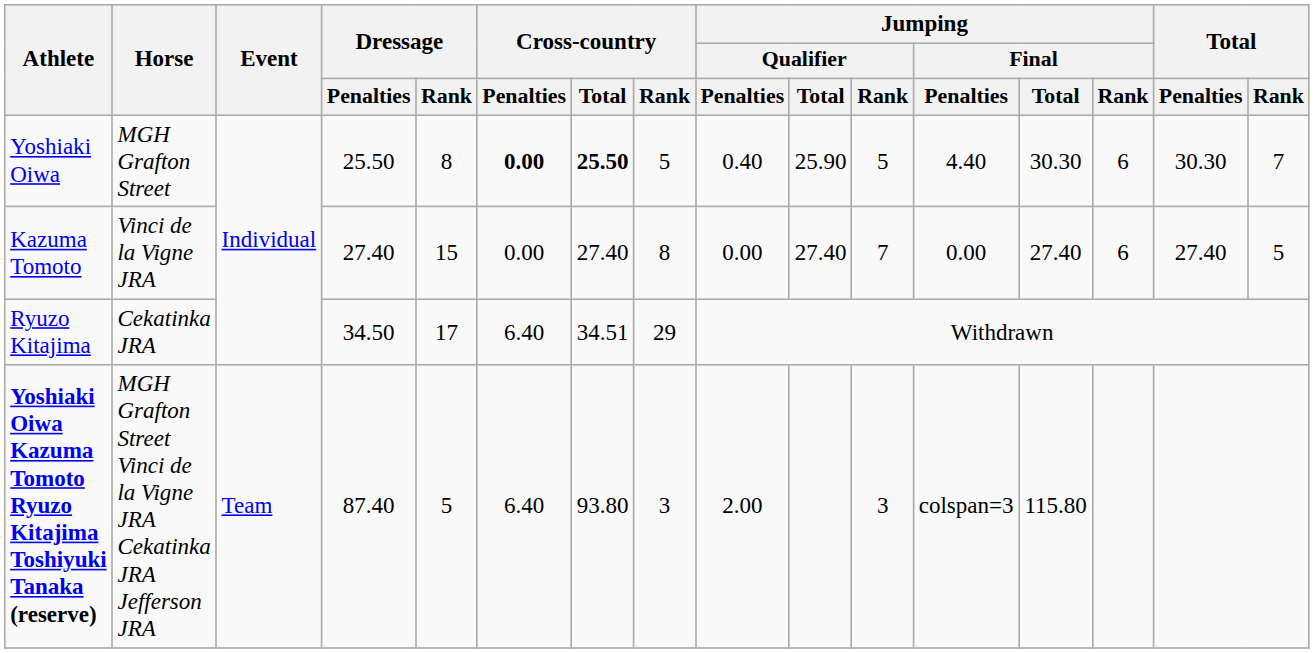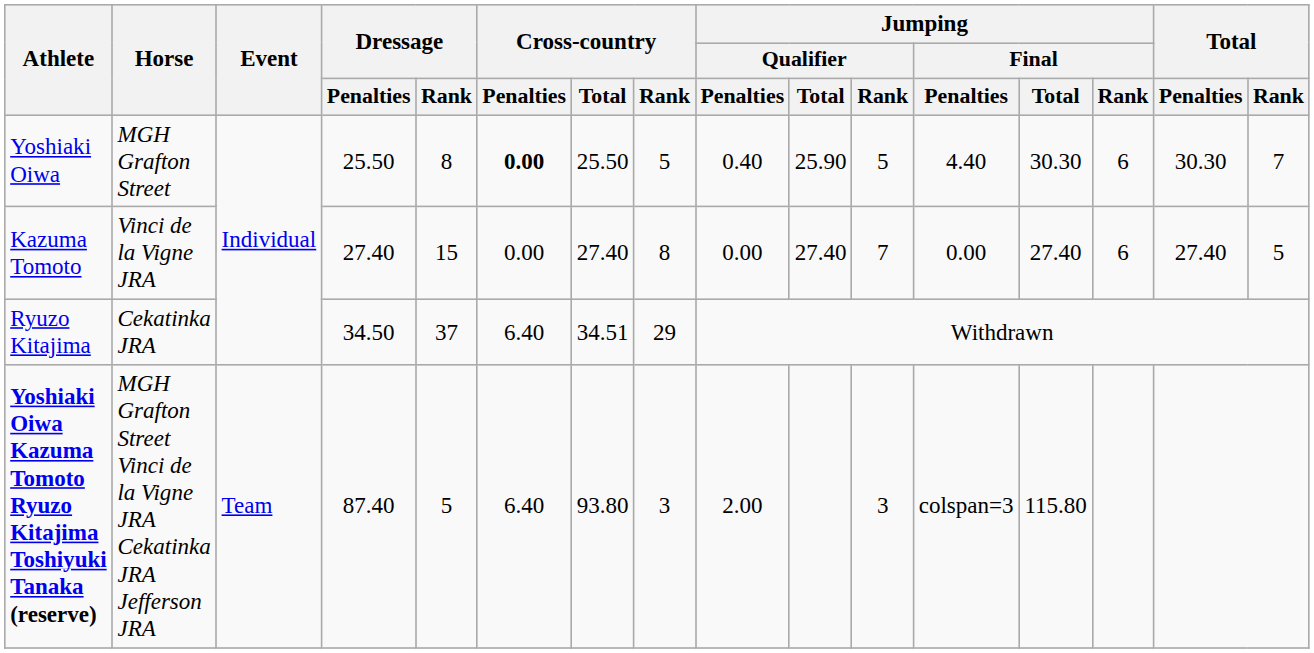(603, 160) bold -> (603, 160) normal
(446, 332) 17 -> (446, 332) 37
